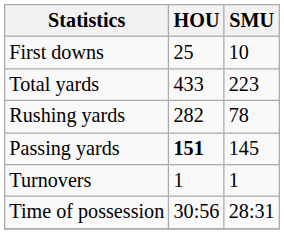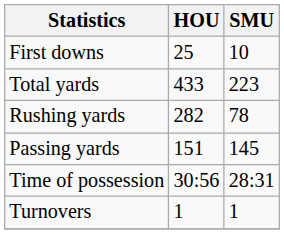(189, 148) bold -> (189, 148) normal
rows swapped: (50, 180) <-> (87, 212)
